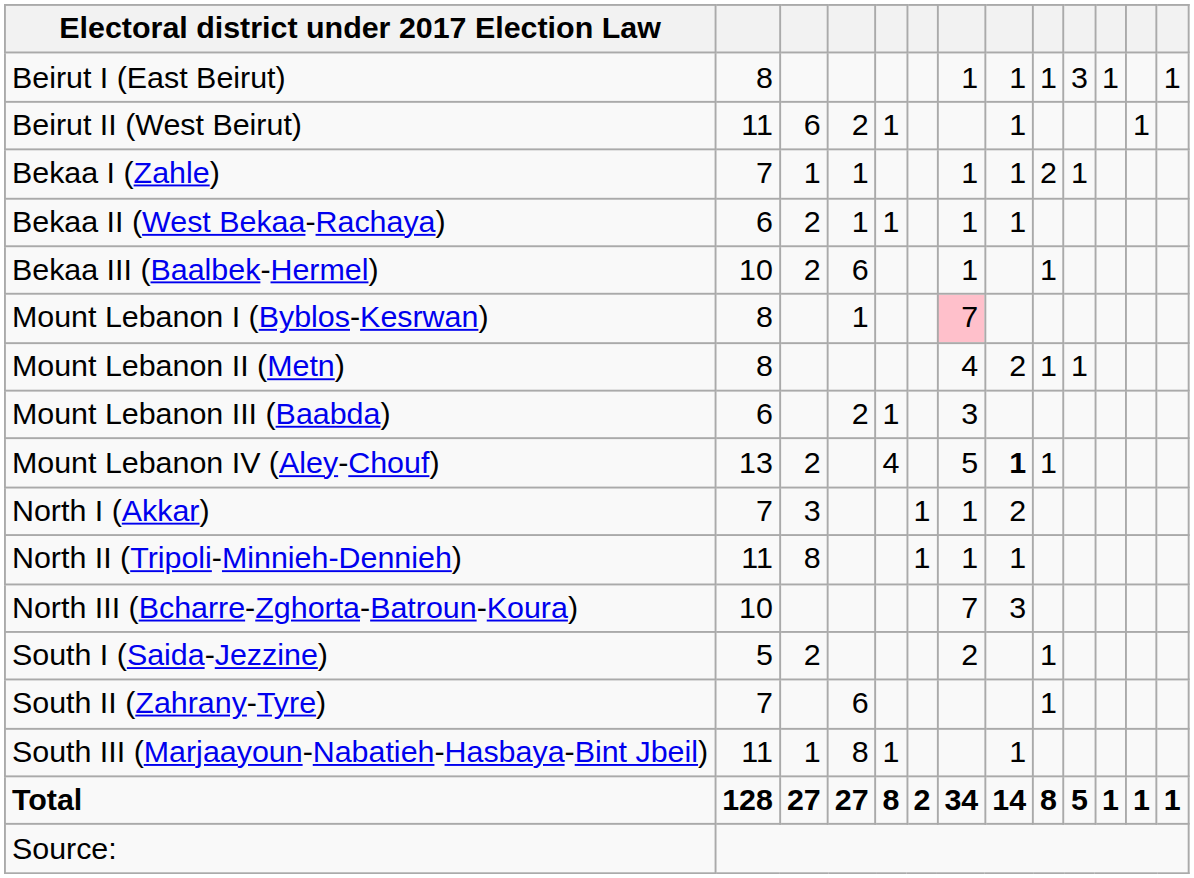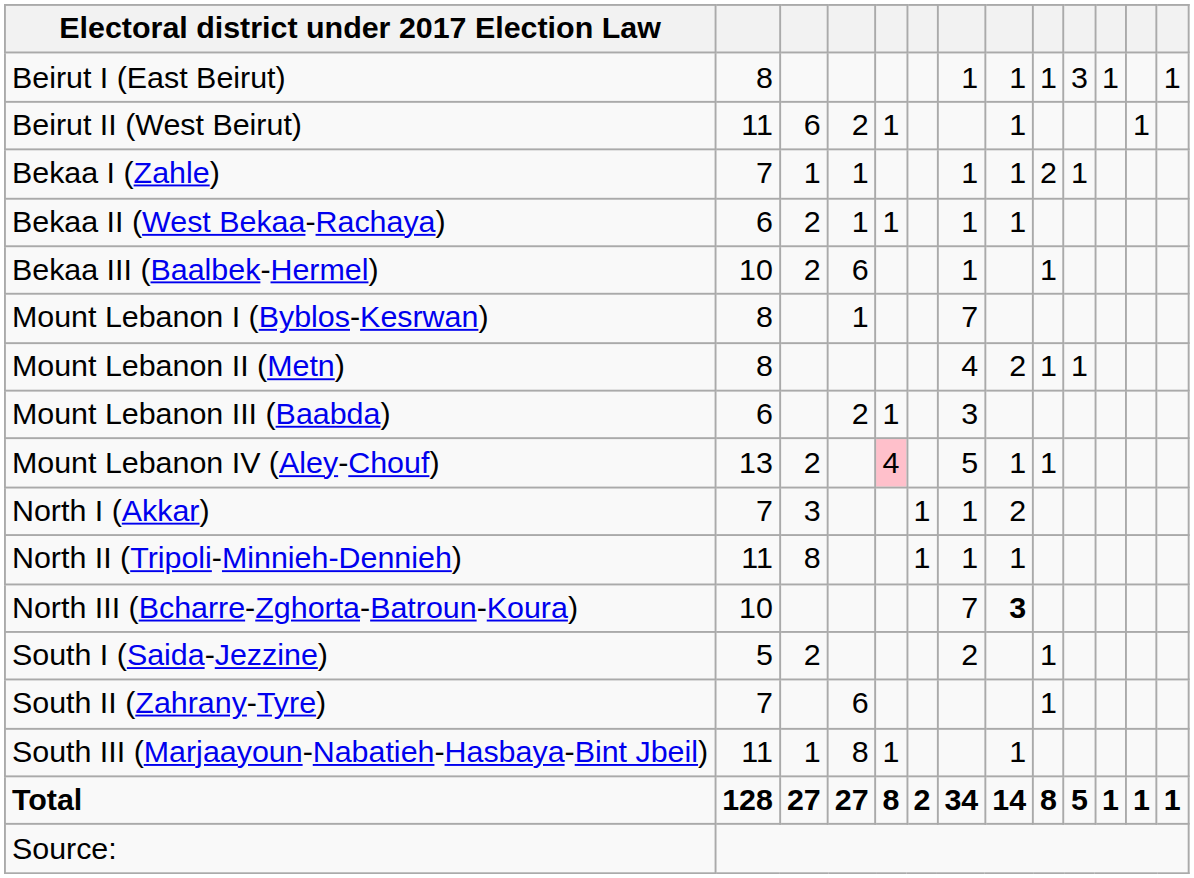(970, 317) pink background -> (970, 317) no background
(891, 462) no background -> (891, 462) pink background
(1018, 462) bold -> (1018, 462) normal
(1018, 607) normal -> (1018, 607) bold
